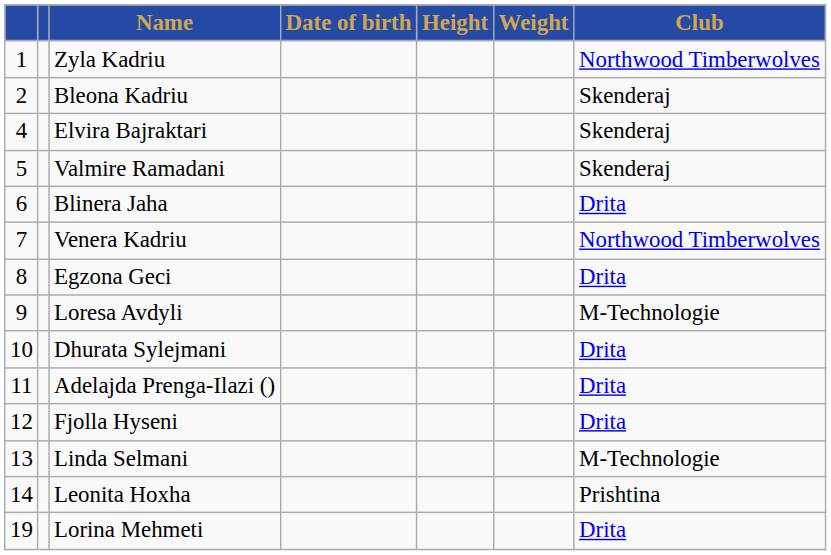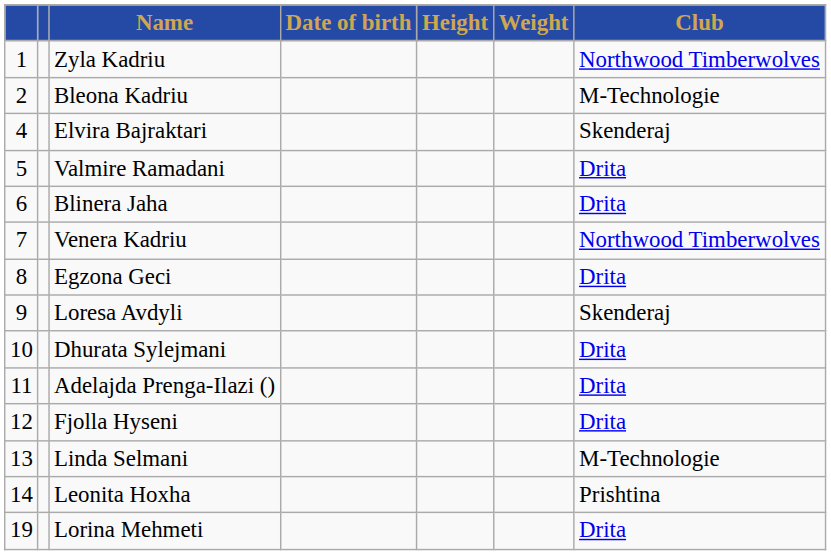(625, 95) Skenderaj -> (649, 95) M-Technologie
(625, 167) Skenderaj -> (603, 167) Drita
(649, 312) M-Technologie -> (625, 312) Skenderaj
